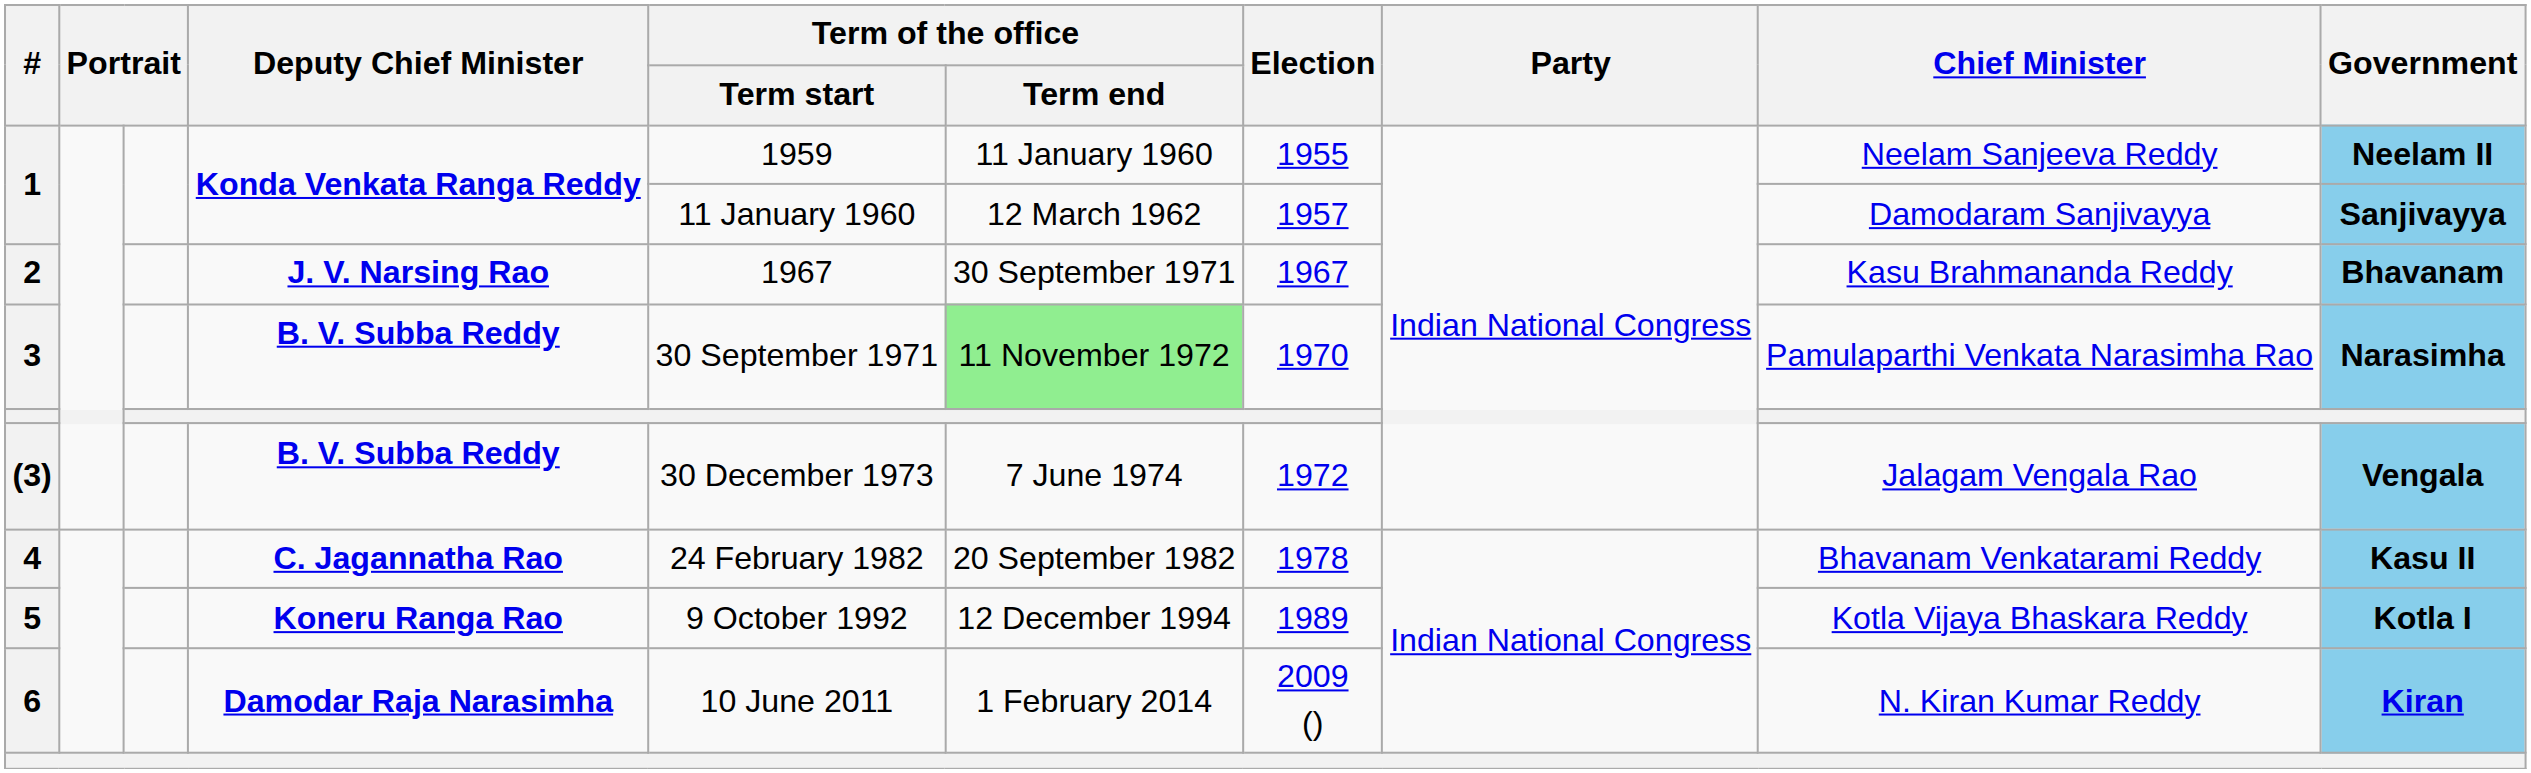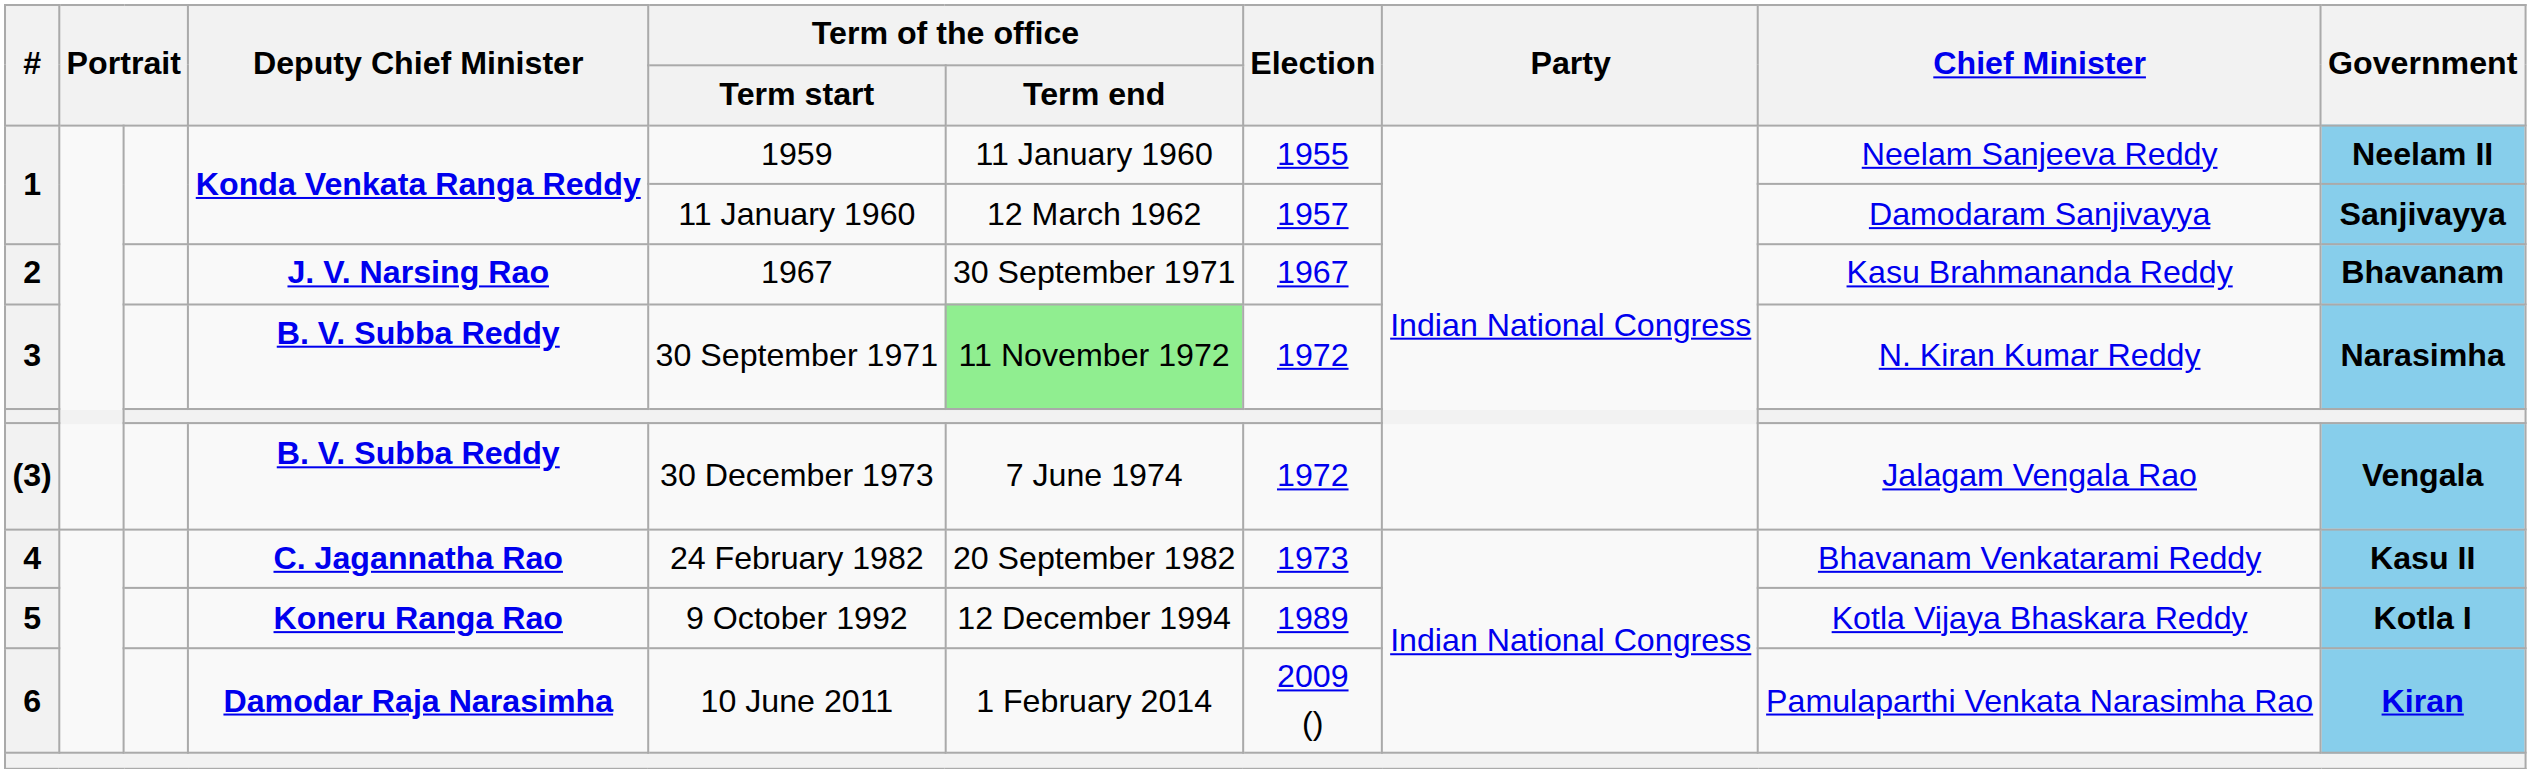(1313, 355) 1970 -> (1313, 355) 1972
(2040, 355) Pamulaparthi Venkata Narasimha Rao -> (2040, 355) N. Kiran Kumar Reddy
(1313, 557) 1978 -> (1313, 557) 1973
(2040, 700) N. Kiran Kumar Reddy -> (2040, 700) Pamulaparthi Venkata Narasimha Rao
